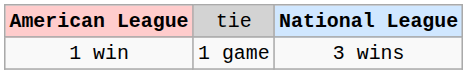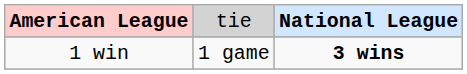(369, 53) normal -> (369, 53) bold
